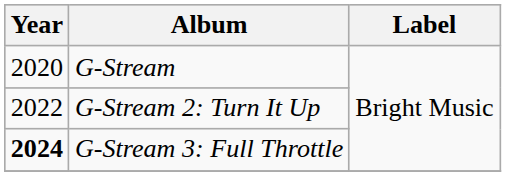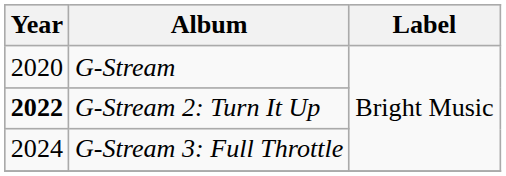(37, 107) normal -> (37, 107) bold
(37, 149) bold -> (37, 149) normal
